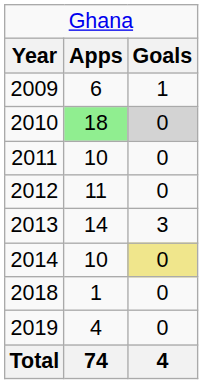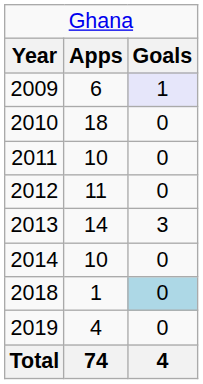(162, 89) no background -> (162, 89) lavender background
(96, 123) lightgreen background -> (96, 123) no background
(162, 123) lightgrey background -> (162, 123) no background
(162, 259) khaki background -> (162, 259) no background
(162, 293) no background -> (162, 293) lightblue background
